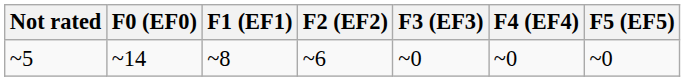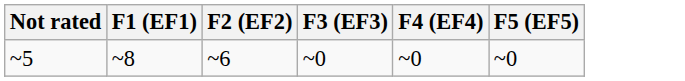- column: (154, 22)
